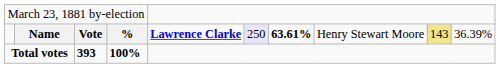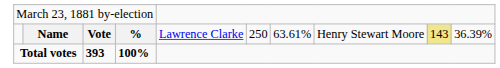(196, 34) bold -> (201, 34) normal
(256, 34) lavender background -> (258, 34) no background
(291, 34) bold -> (292, 34) normal
